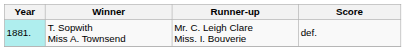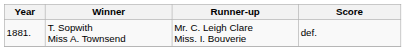(19, 33) paleturquoise background -> (19, 33) no background
